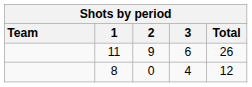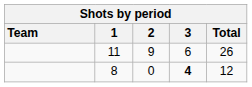(188, 71) normal -> (188, 71) bold
